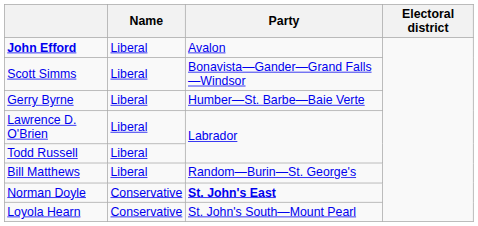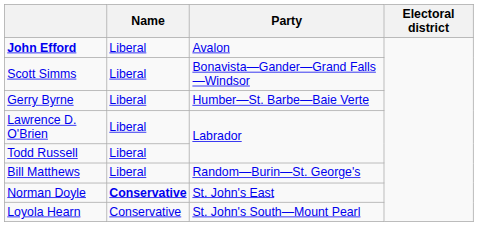(146, 192) normal -> (148, 192) bold
(232, 192) bold -> (233, 192) normal
